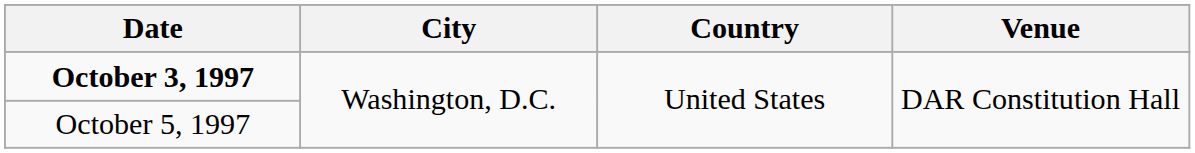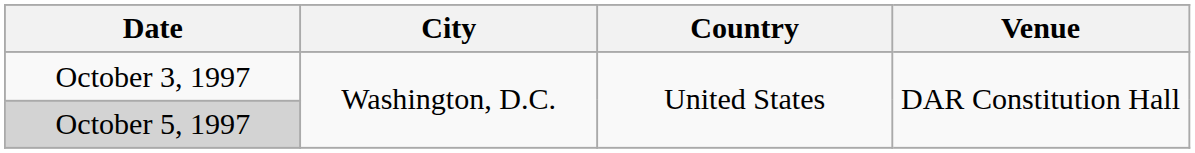(153, 76) bold -> (153, 76) normal
(153, 123) no background -> (153, 123) lightgrey background
